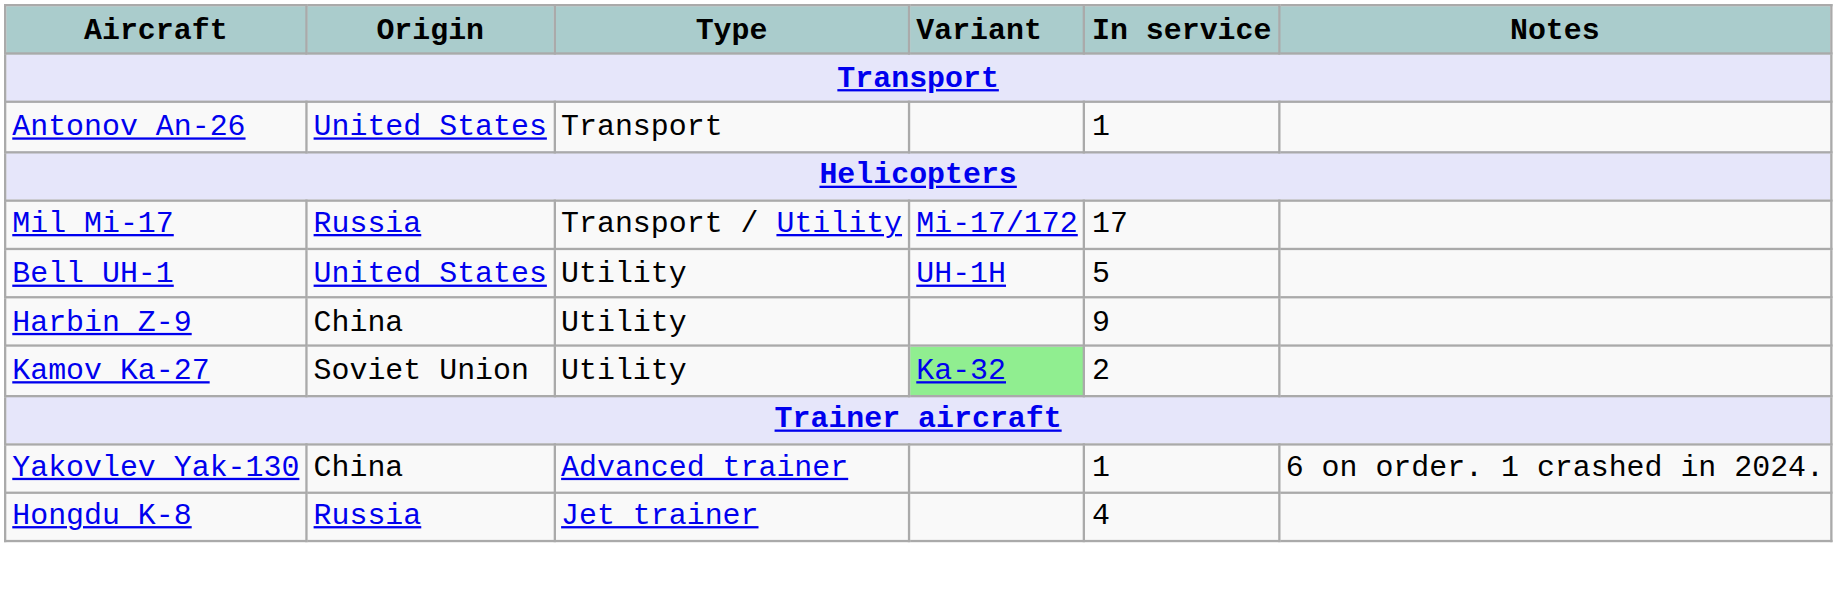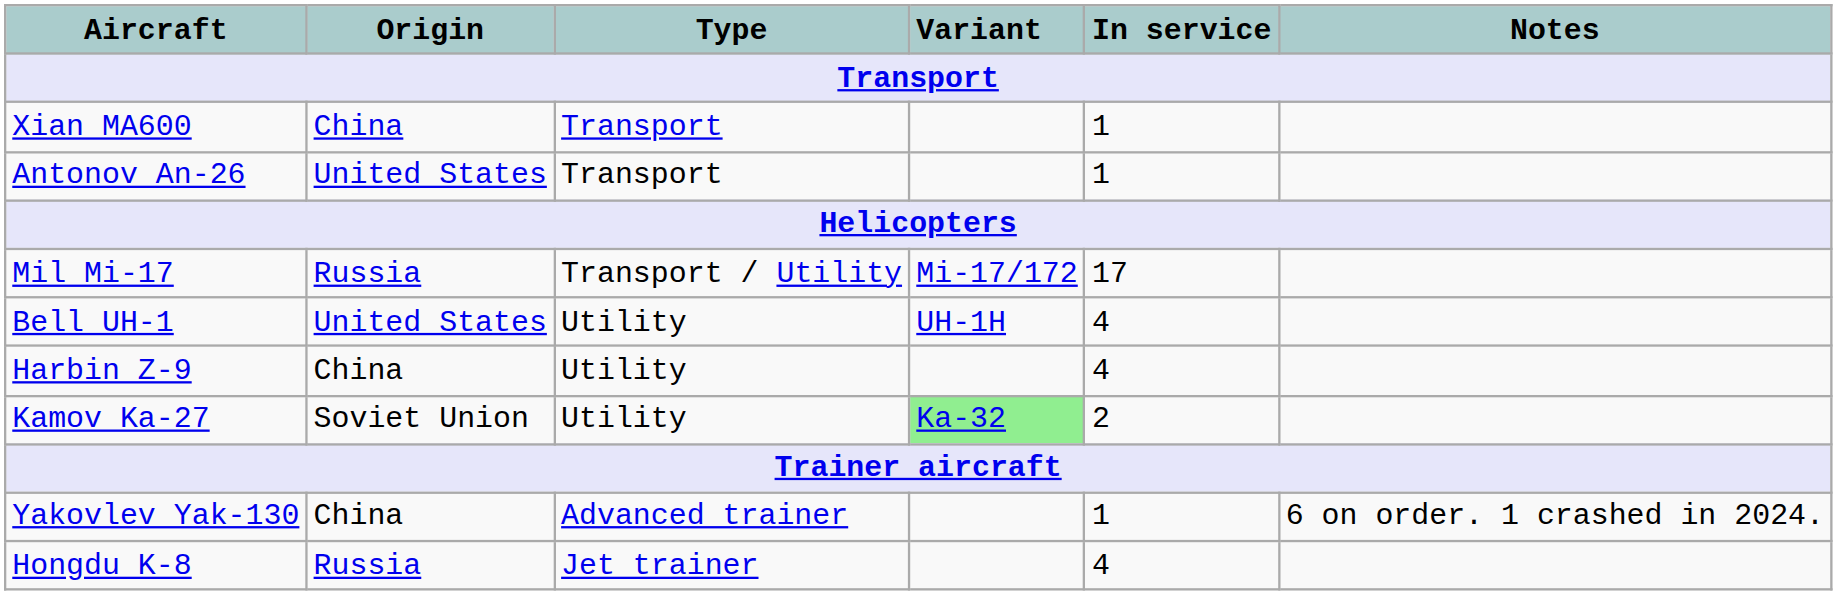+ row: (102, 127)
(1101, 273) 5 -> (1101, 322) 4
(1101, 322) 9 -> (1101, 371) 4
